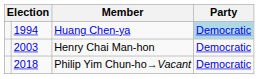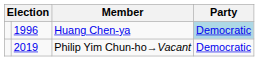(26, 30) 1994 -> (26, 30) 1996
- row: (104, 47)
(26, 64) 2018 -> (26, 47) 2019
